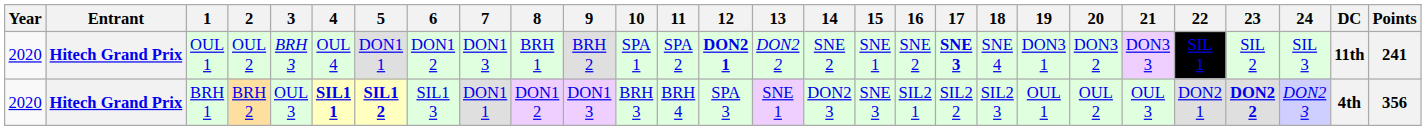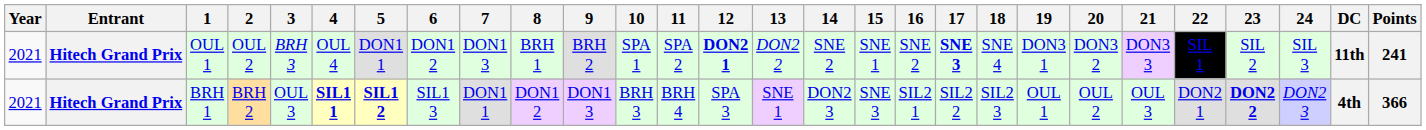(25, 54) 2020 -> (25, 54) 2021
(25, 101) 2020 -> (25, 101) 2021
(1395, 101) 356 -> (1395, 101) 366
